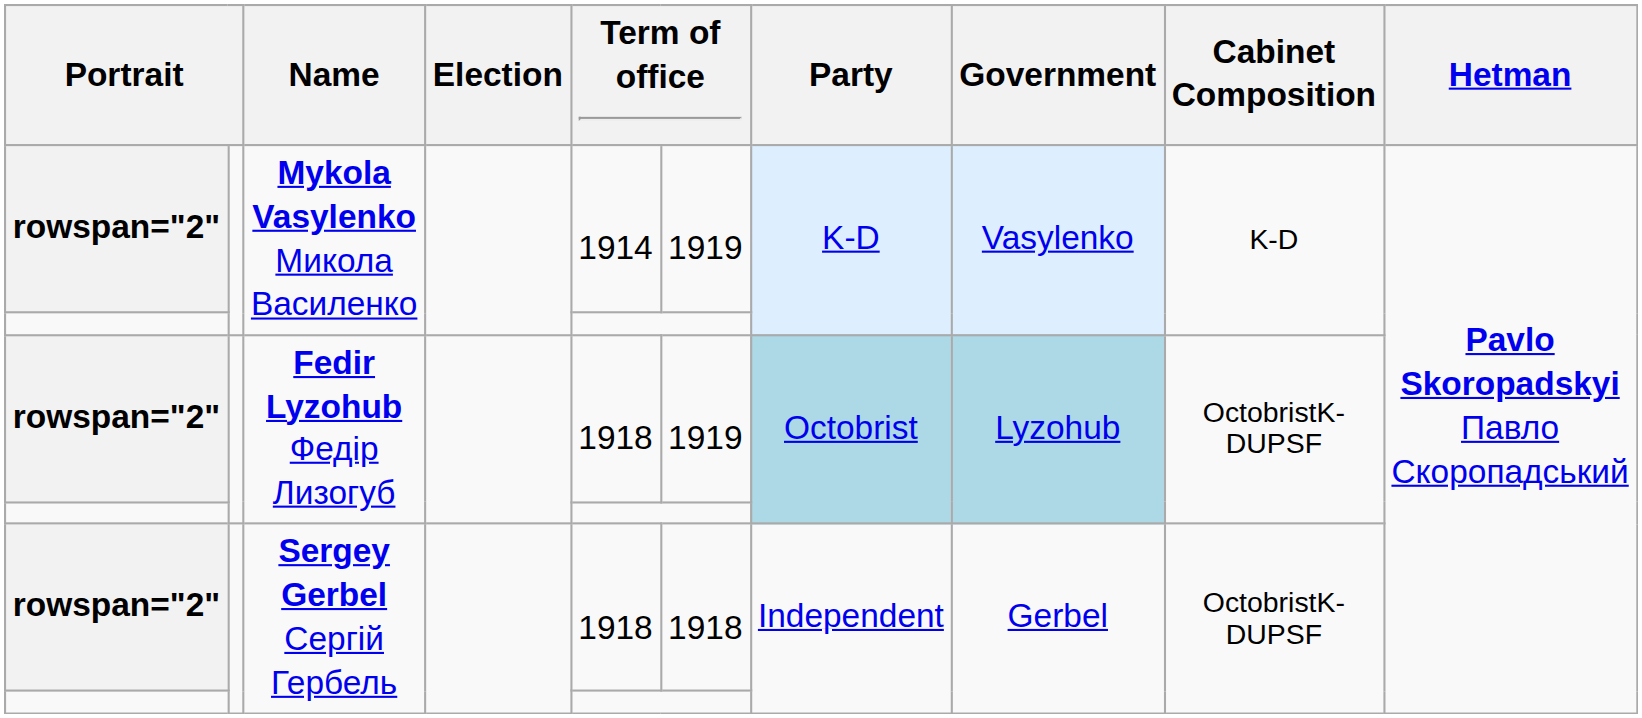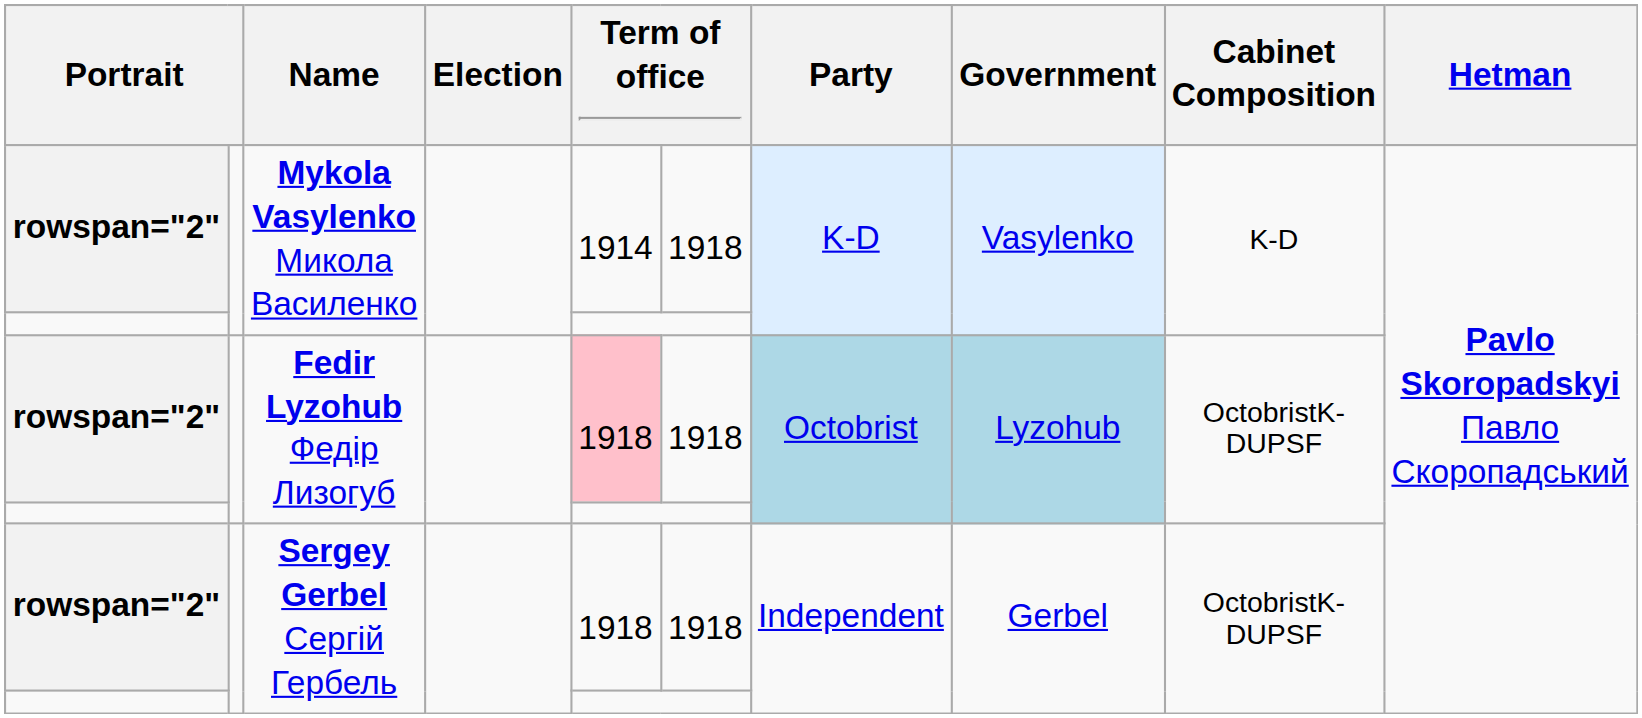(705, 248) 1919 -> (705, 248) 1918
(615, 438) no background -> (615, 438) pink background
(705, 438) 1919 -> (705, 438) 1918
